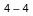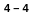(16, 9) normal -> (16, 9) bold
